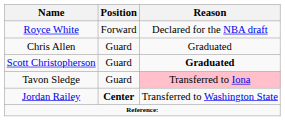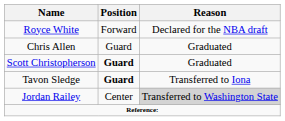(119, 63) normal -> (119, 63) bold
(210, 63) bold -> (210, 63) normal
(119, 79) normal -> (119, 79) bold
(210, 79) pink background -> (210, 79) no background
(119, 96) bold -> (119, 96) normal
(210, 96) no background -> (210, 96) lightgrey background
